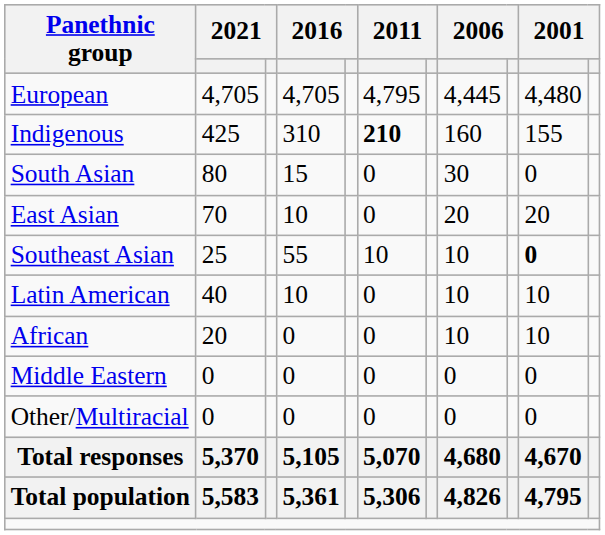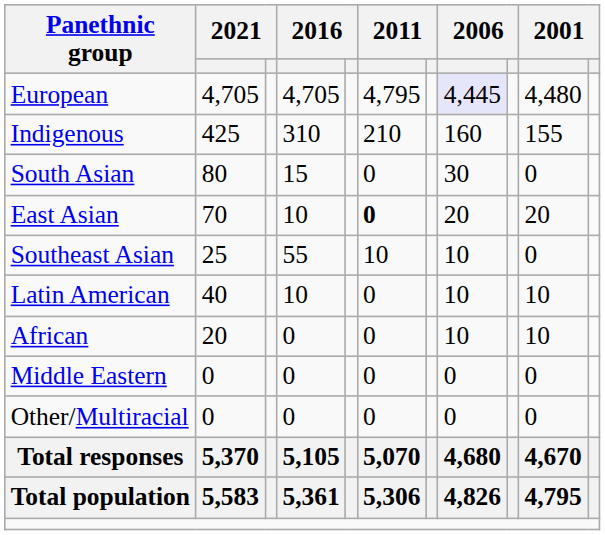(472, 93) no background -> (472, 93) lavender background
(382, 133) bold -> (382, 133) normal
(369, 214) normal -> (369, 214) bold
(531, 255) bold -> (531, 255) normal
